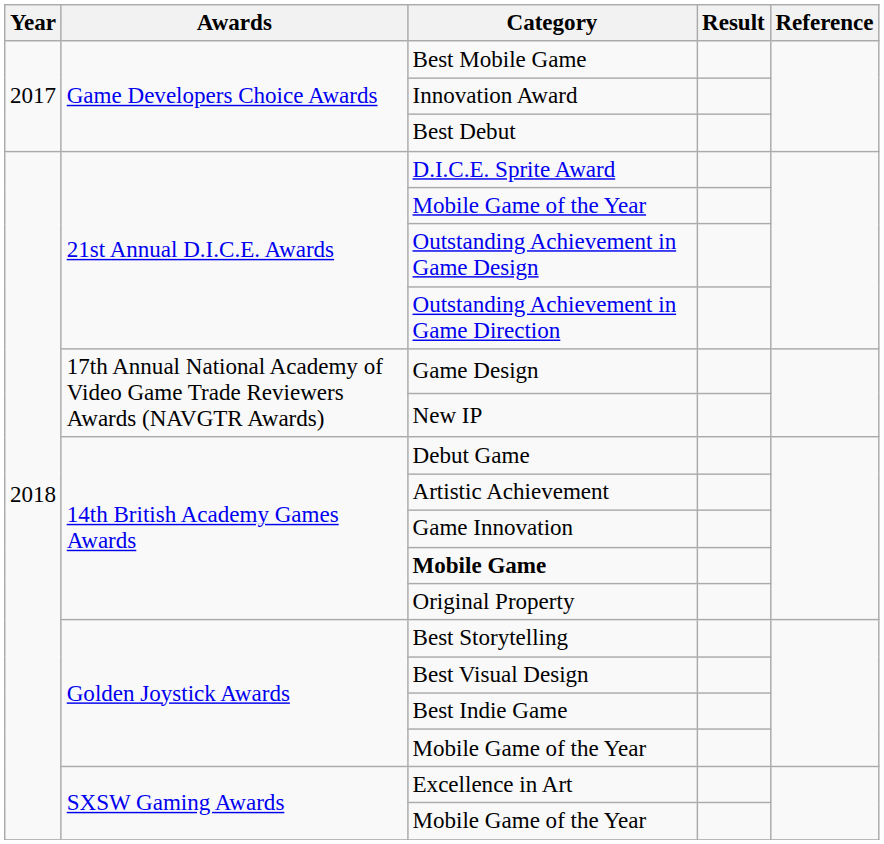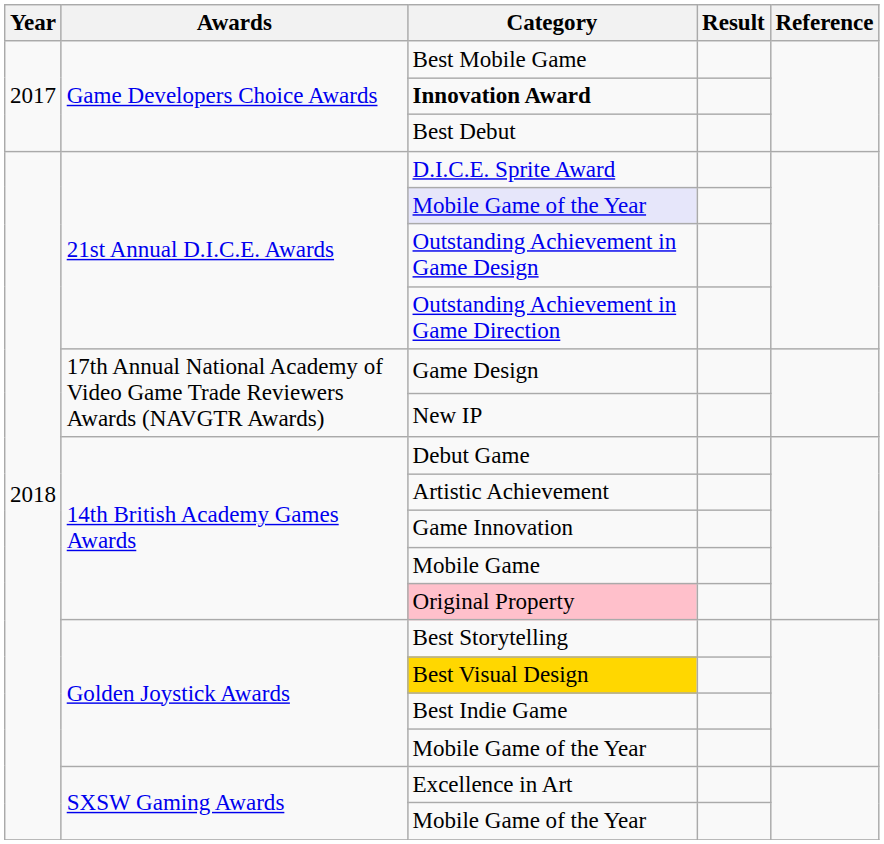(495, 95) normal -> (502, 95) bold
(529, 205) no background -> (529, 205) lavender background
(479, 564) bold -> (476, 564) normal
(493, 601) no background -> (493, 601) pink background
(501, 674) no background -> (501, 674) gold background
